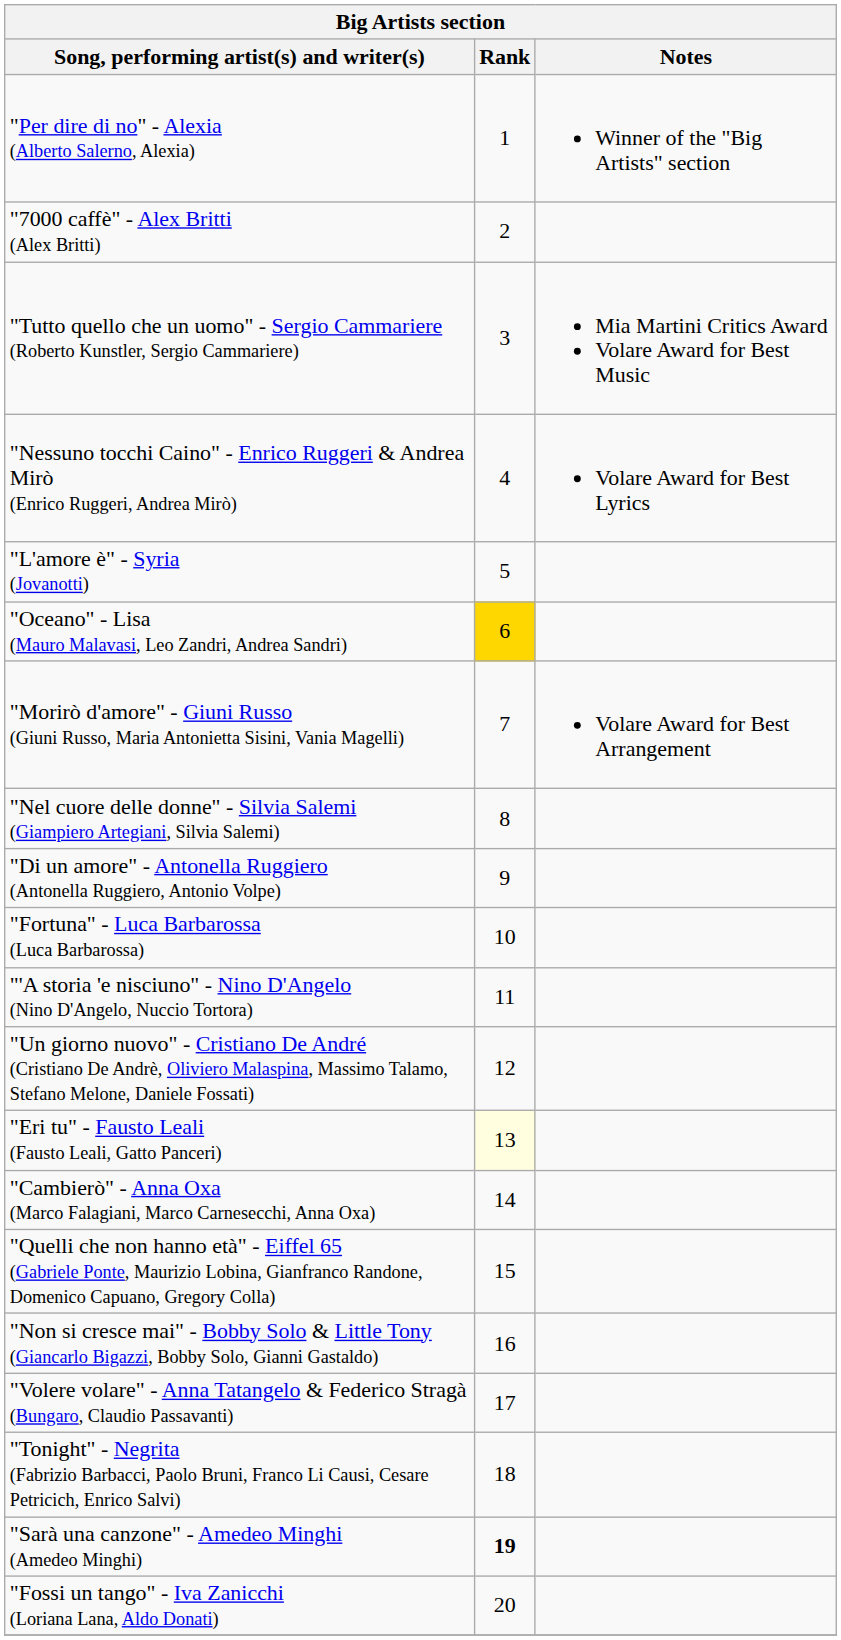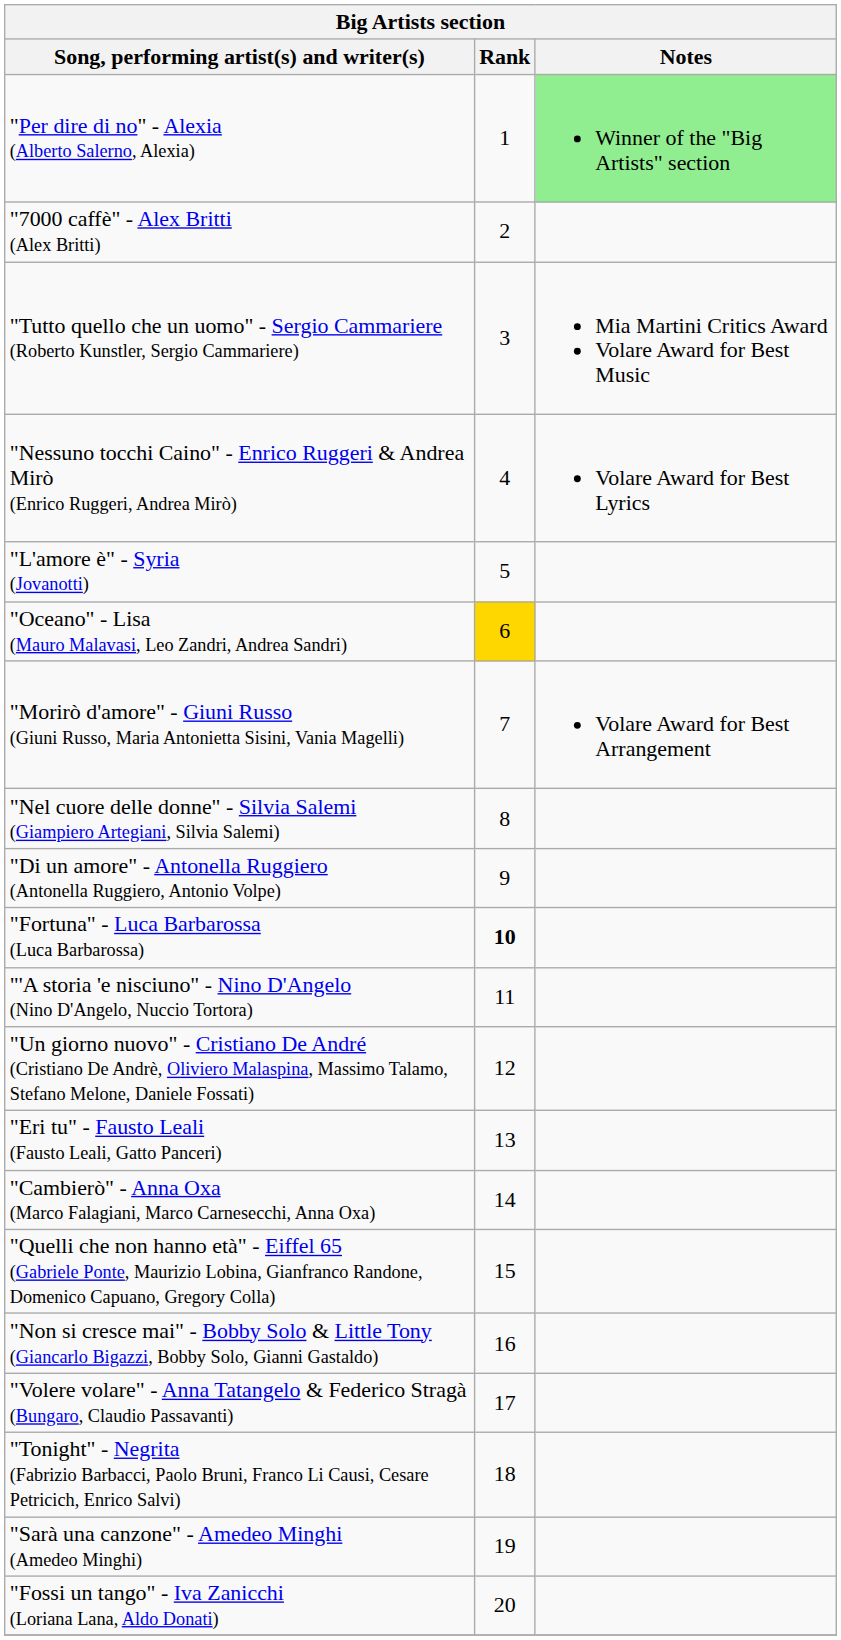(686, 151) no background -> (686, 151) lightgreen background
(505, 937) normal -> (505, 937) bold
(505, 1140) lightyellow background -> (505, 1140) no background
(505, 1546) bold -> (505, 1546) normal
